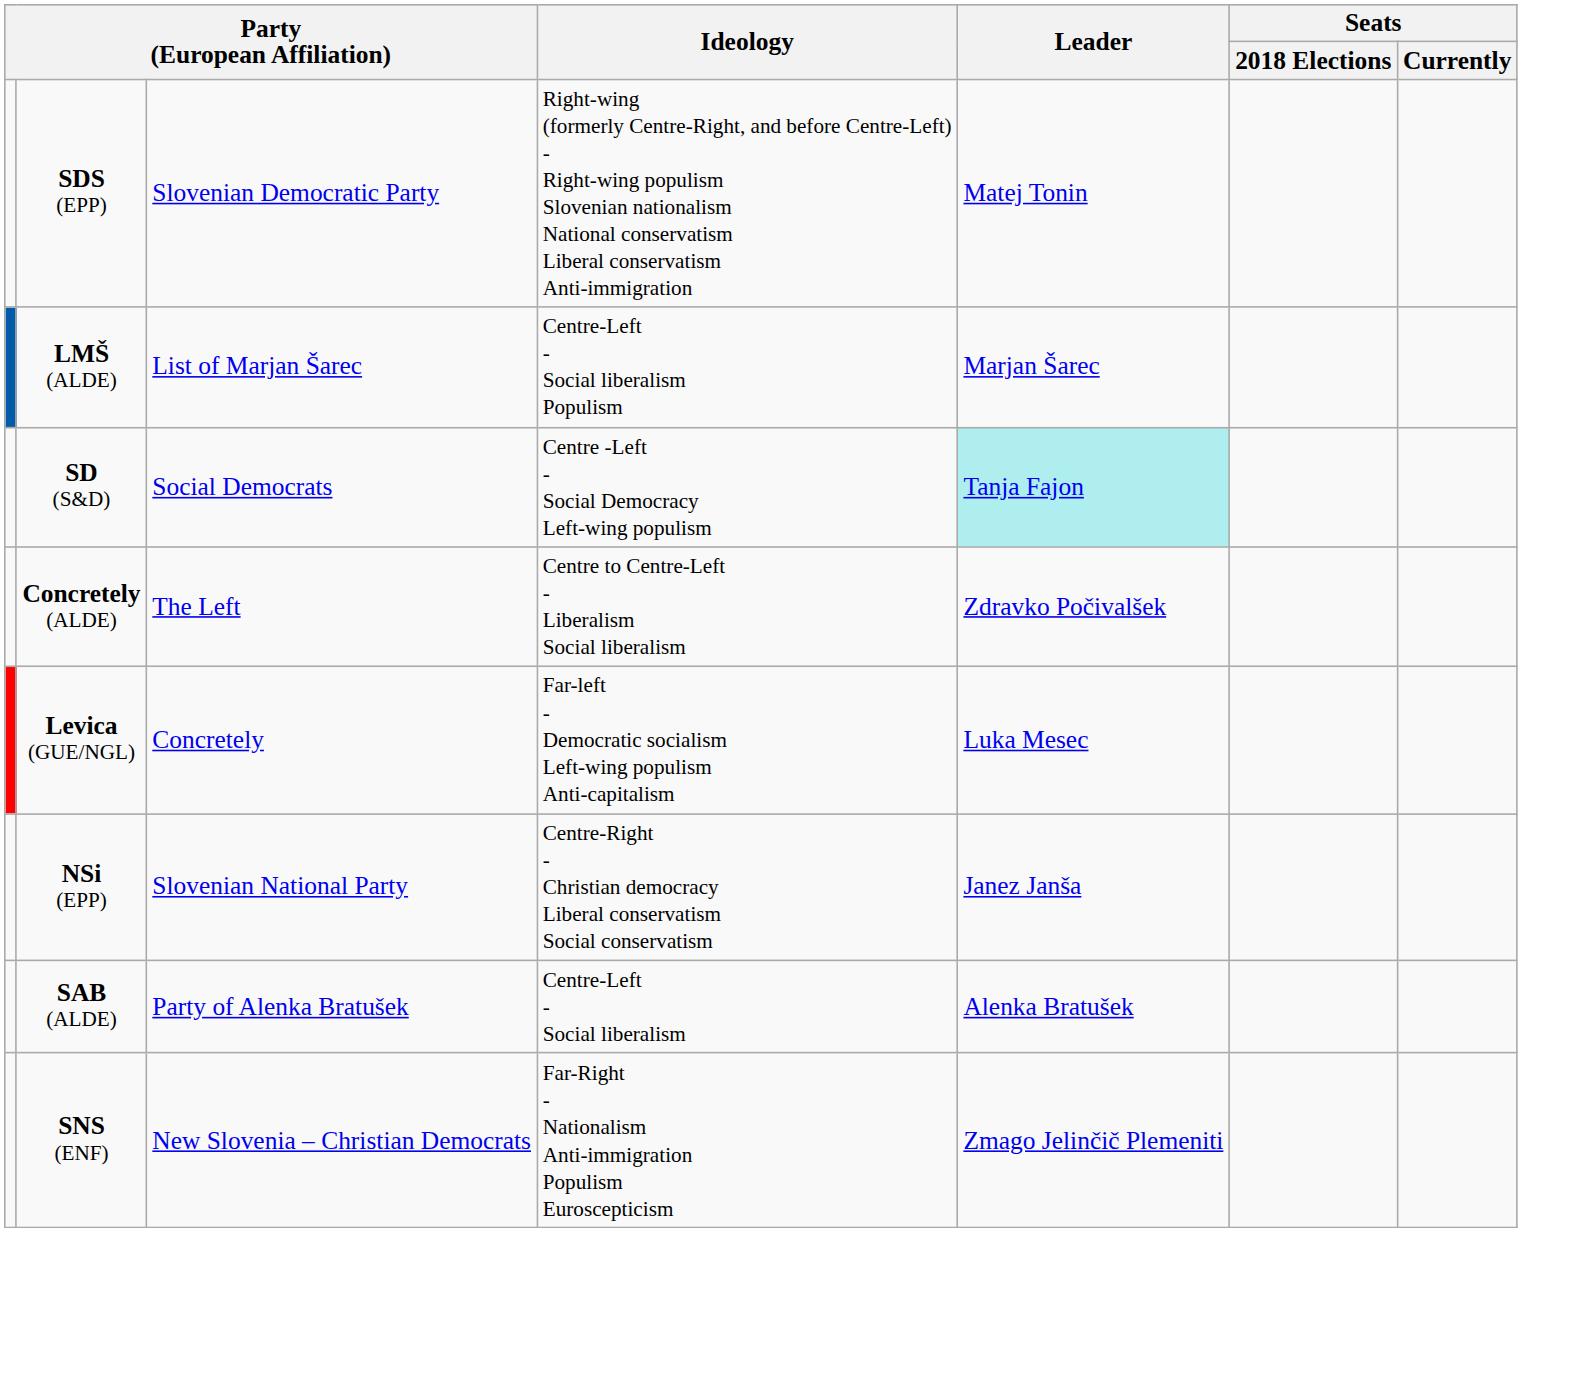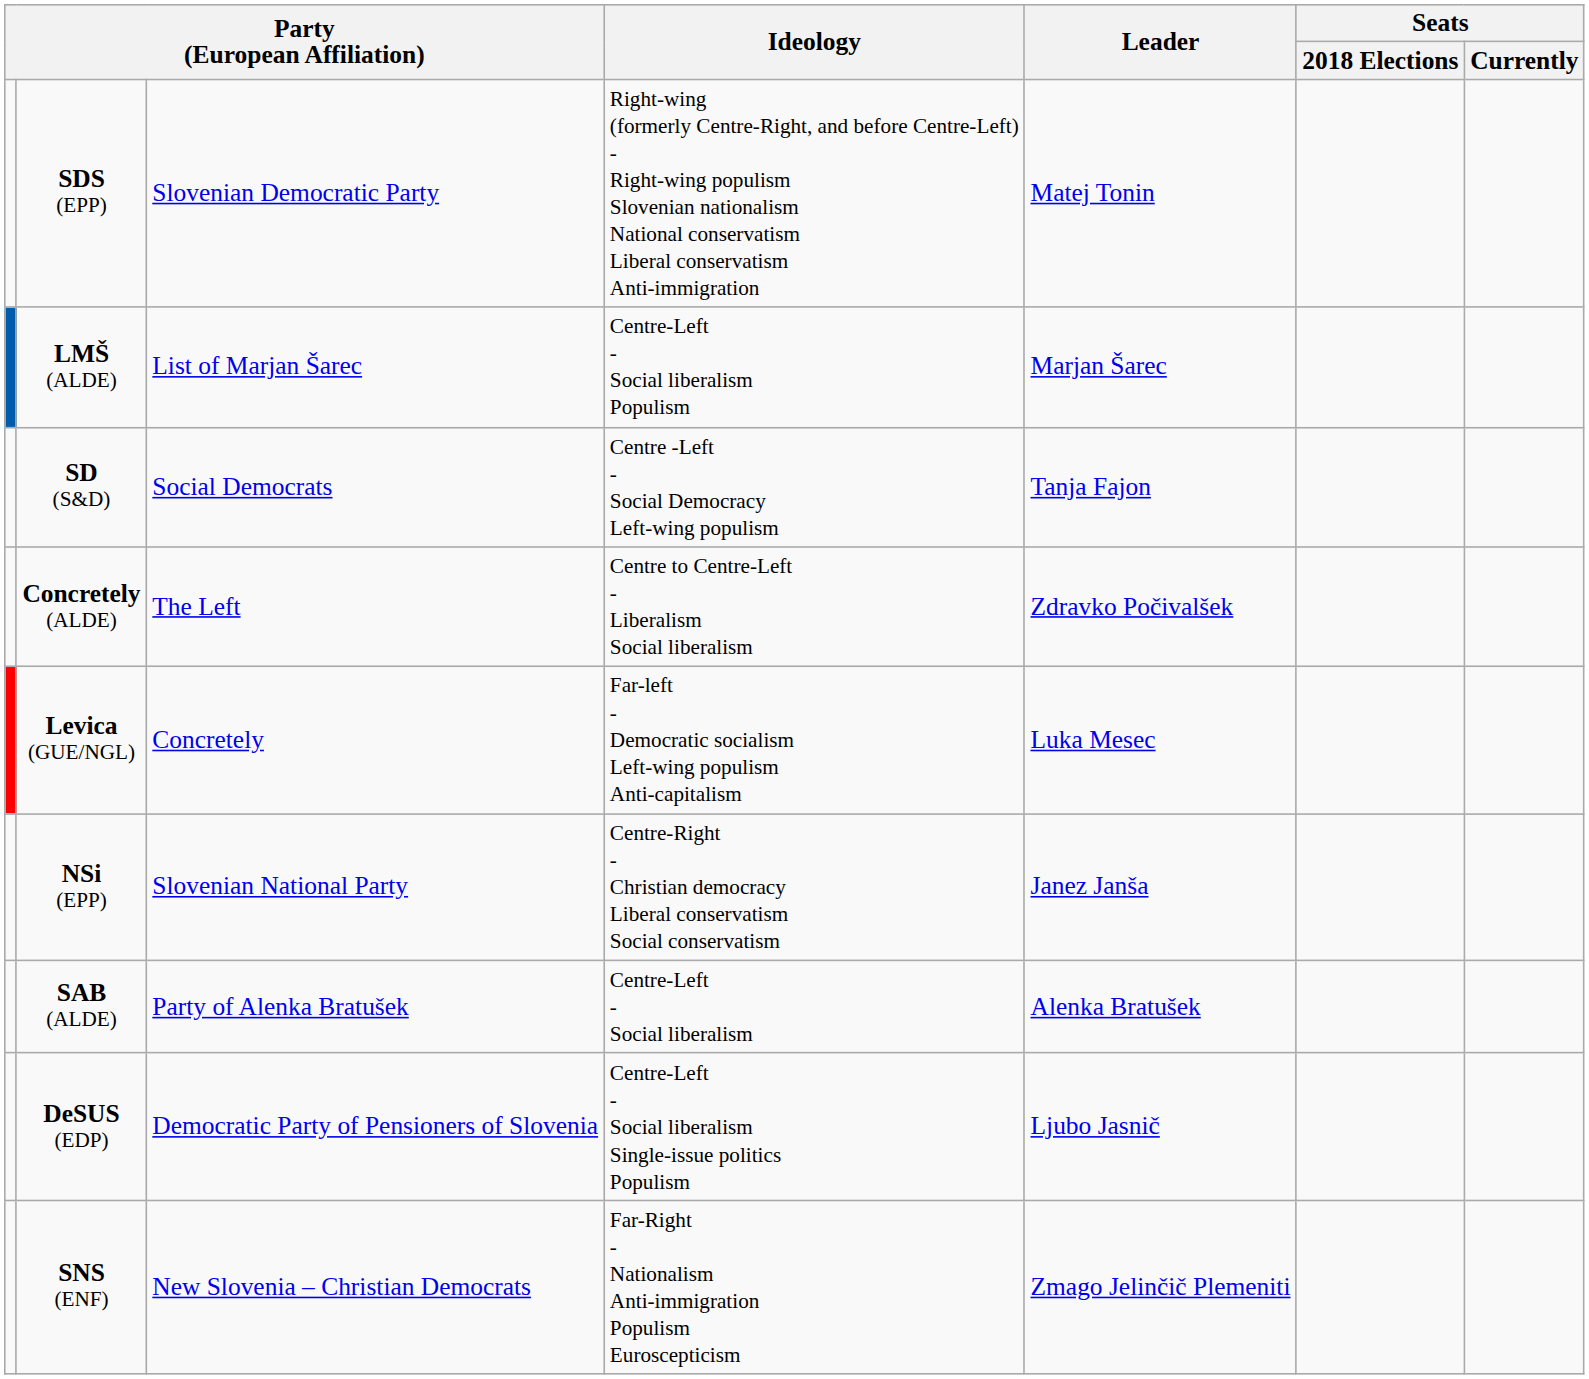(1024, 486) paleturquoise background -> (1091, 486) no background
+ row: (81, 1125)
